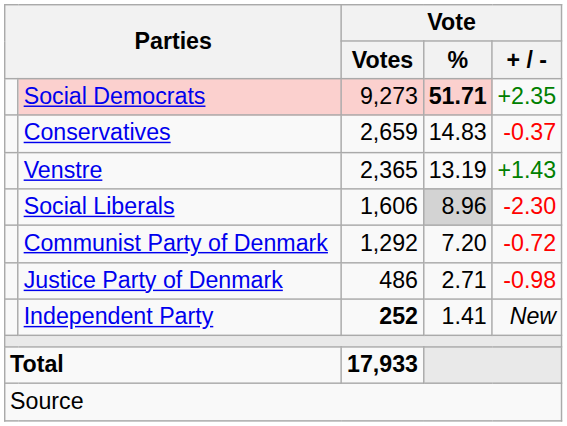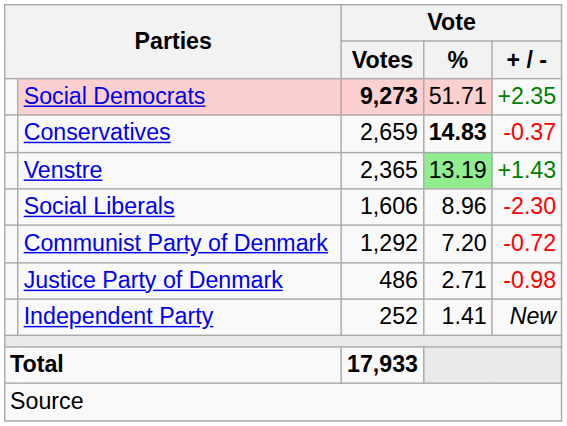(389, 96) normal -> (389, 96) bold
(458, 96) bold -> (458, 96) normal
(458, 133) normal -> (458, 133) bold
(458, 170) no background -> (458, 170) lightgreen background
(464, 206) lightgrey background -> (464, 206) no background
(399, 317) bold -> (399, 317) normal
